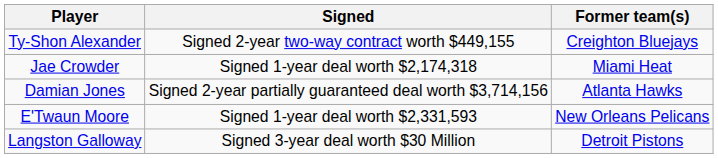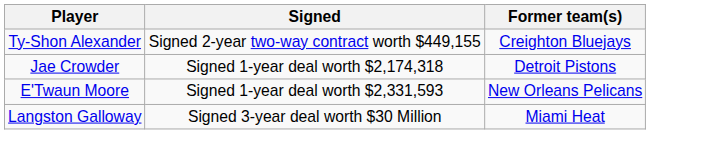(632, 66) Miami Heat -> (565, 66) Detroit Pistons
- row: (75, 91)
(632, 141) Detroit Pistons -> (565, 116) Miami Heat
